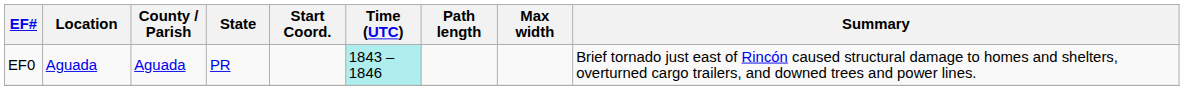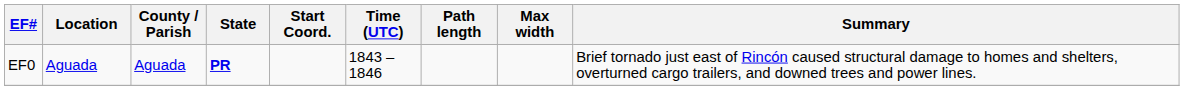(220, 65) normal -> (220, 65) bold
(372, 65) paleturquoise background -> (372, 65) no background
